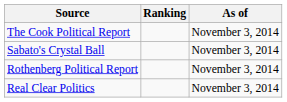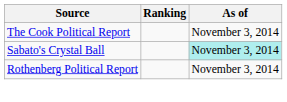(235, 50) no background -> (235, 50) paleturquoise background
- row: (51, 87)
